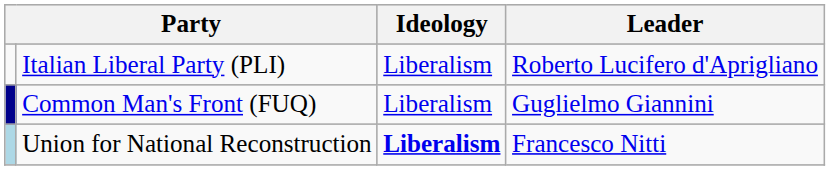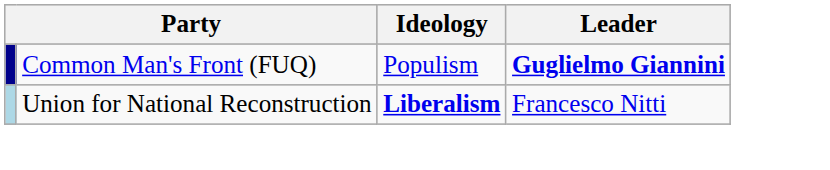- row: (154, 64)
(438, 104) Liberalism -> (431, 64) Populism
(613, 104) normal -> (619, 64) bold
